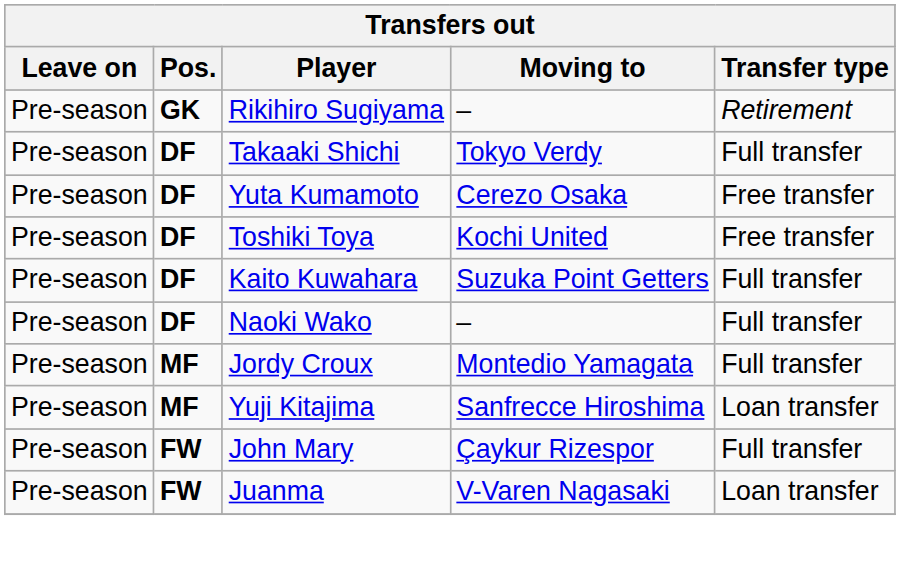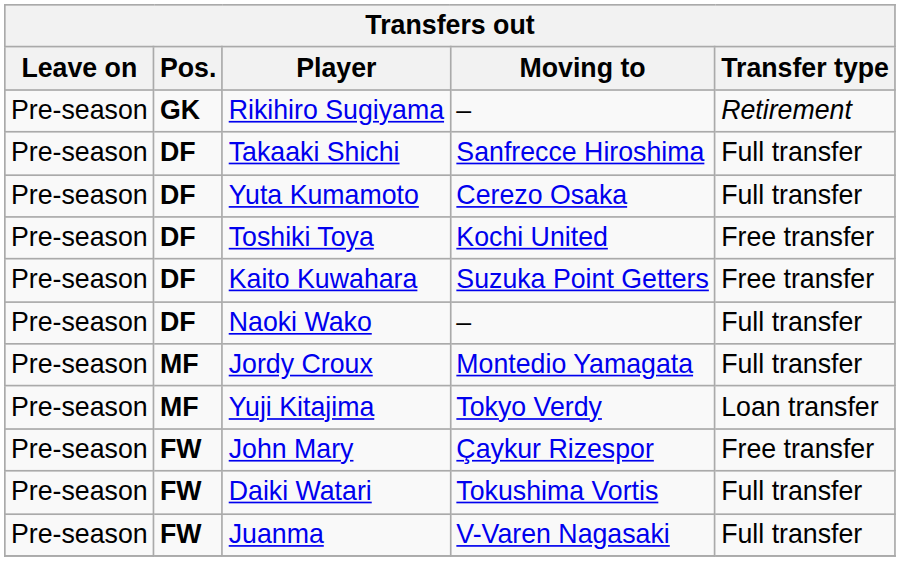(529, 152) Tokyo Verdy -> (580, 152) Sanfrecce Hiroshima
(798, 195) Free transfer -> (792, 195) Full transfer
(792, 279) Full transfer -> (798, 279) Free transfer
(580, 407) Sanfrecce Hiroshima -> (529, 407) Tokyo Verdy
(792, 449) Full transfer -> (798, 449) Free transfer
+ row: (300, 491)
(800, 491) Loan transfer -> (792, 534) Full transfer
